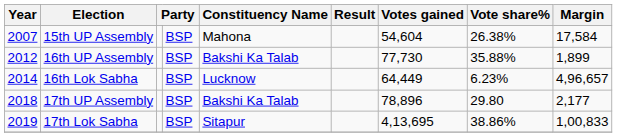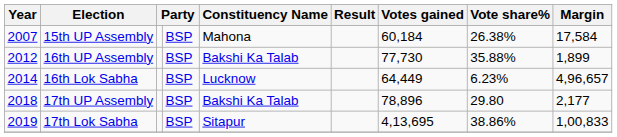(402, 36) 54,604 -> (402, 36) 60,184
